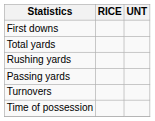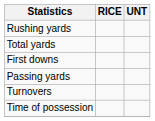rows swapped: (32, 28) <-> (39, 60)
